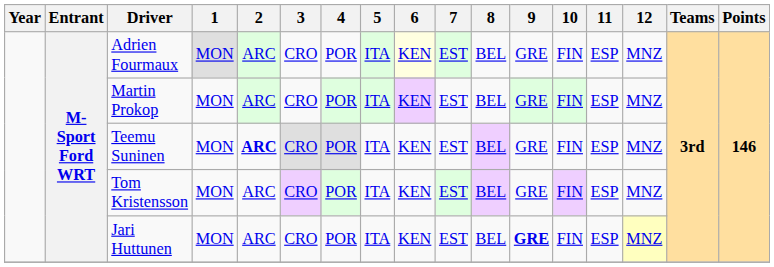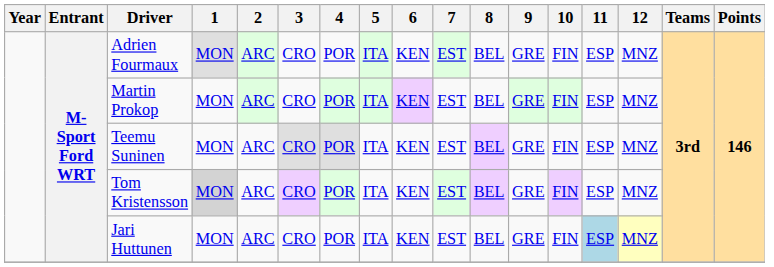(415, 54) lightyellow background -> (413, 54) no background
(259, 146) bold -> (258, 146) normal
(215, 192) no background -> (215, 192) lightgrey background
(531, 238) bold -> (528, 238) normal
(605, 238) no background -> (600, 238) lightblue background
